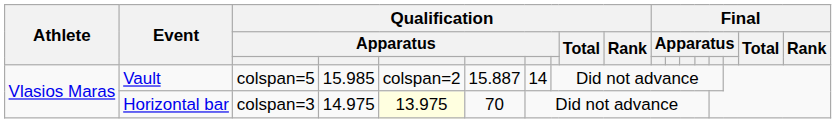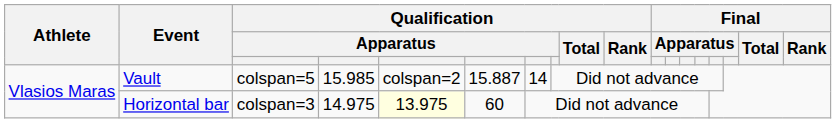(494, 105) 70 -> (494, 105) 60
